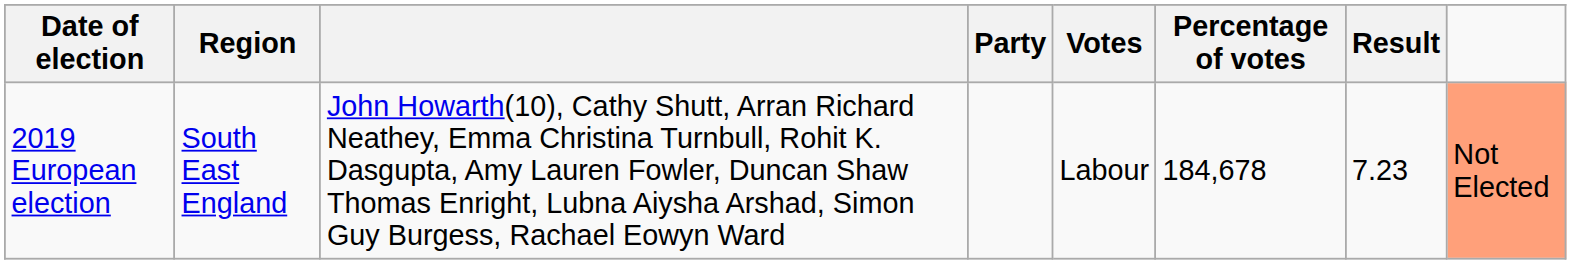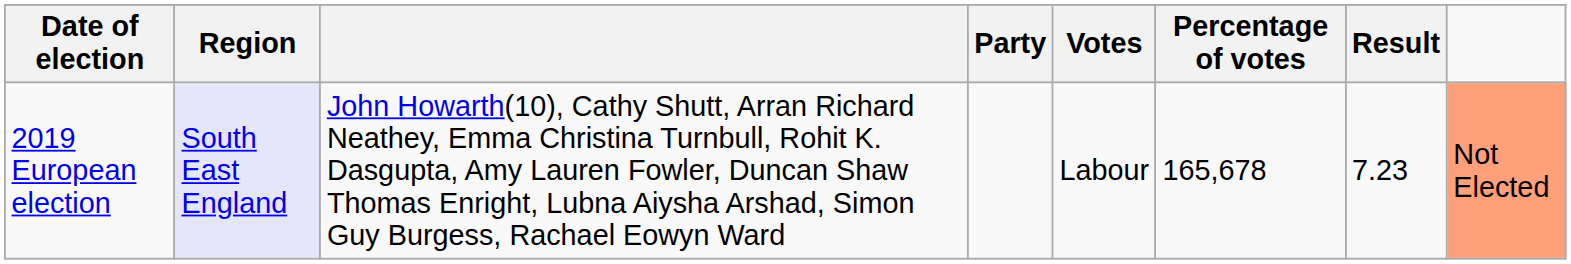(234, 170) no background -> (234, 170) lavender background
(1215, 170) 184,678 -> (1215, 170) 165,678
